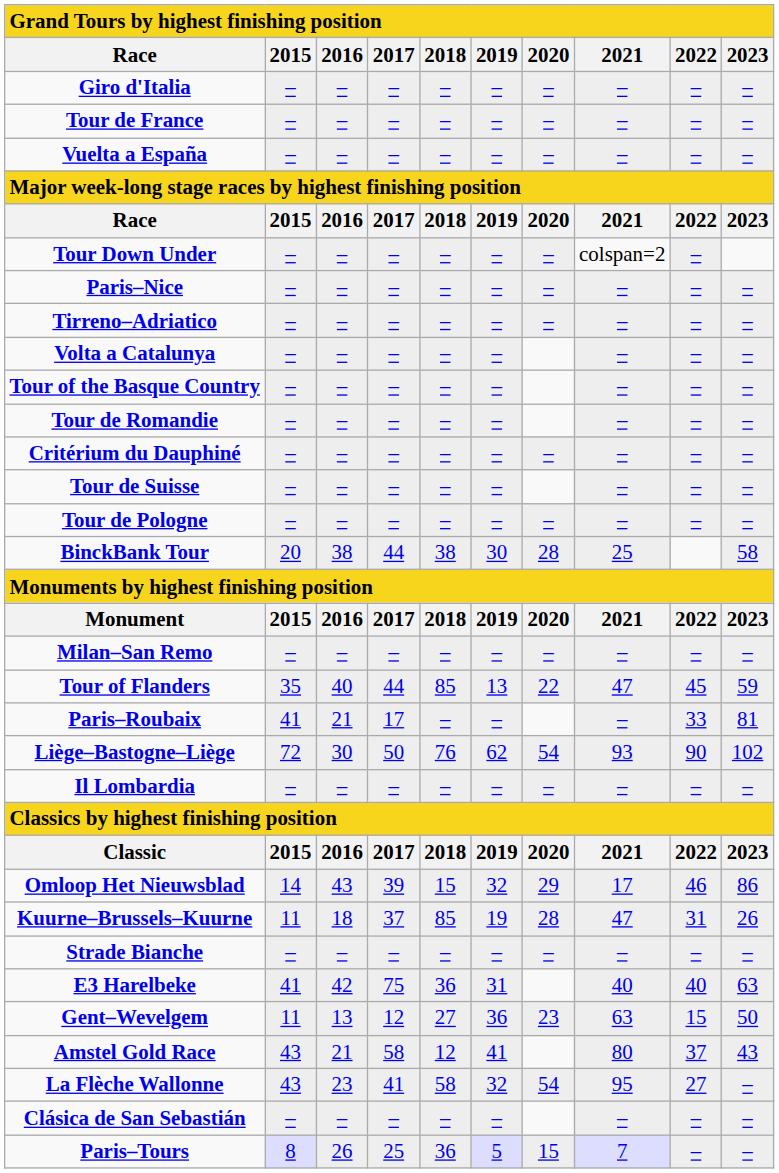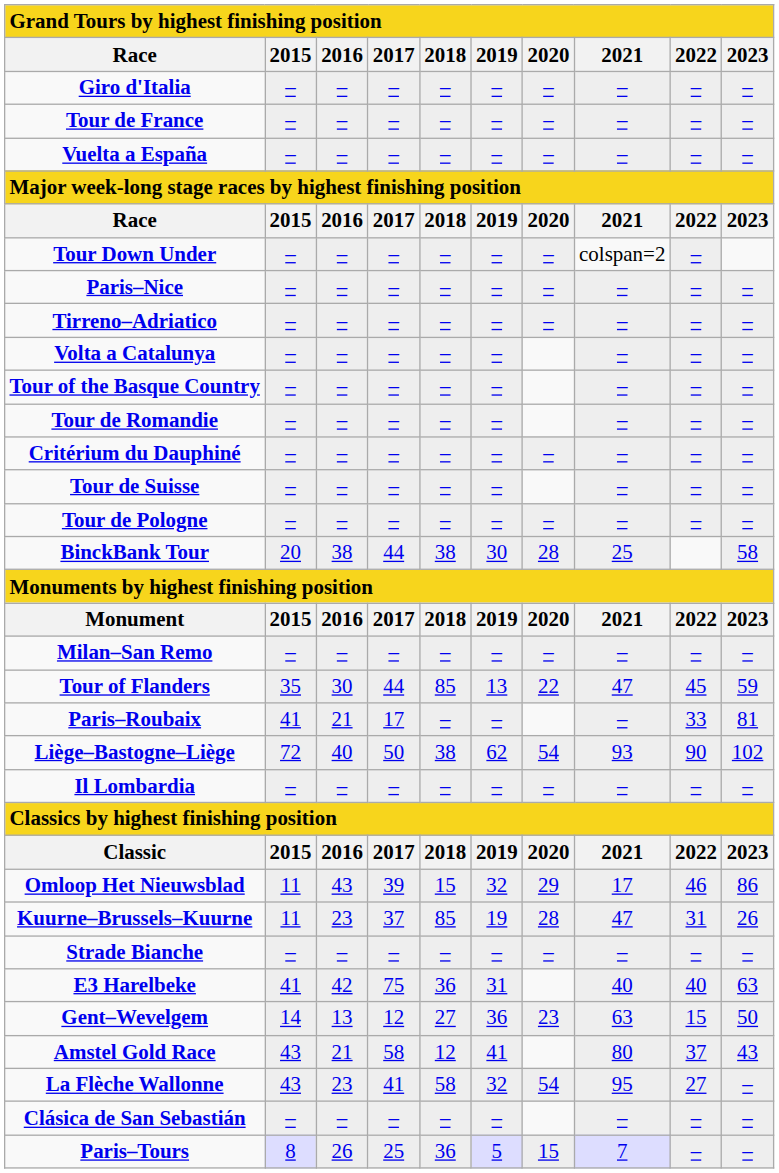(342, 685) 40 -> (342, 685) 30
(342, 752) 30 -> (342, 752) 40
(445, 752) 76 -> (445, 752) 38
(291, 885) 14 -> (291, 885) 11
(342, 918) 18 -> (342, 918) 23
(291, 1018) 11 -> (291, 1018) 14
